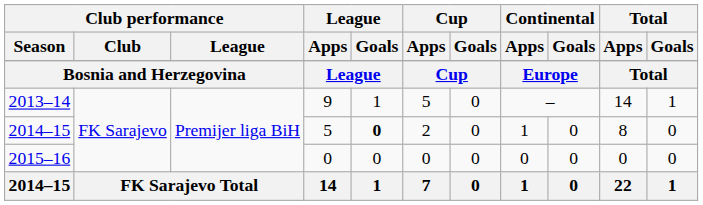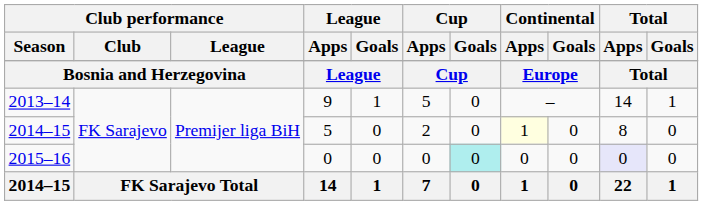(377, 130) bold -> (377, 130) normal
(525, 130) no background -> (525, 130) lightyellow background
(475, 158) no background -> (475, 158) paleturquoise background
(623, 158) no background -> (623, 158) lavender background
